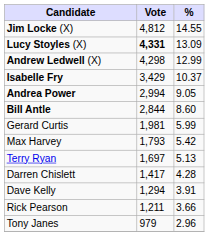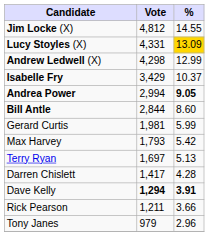(152, 45) bold -> (152, 45) normal
(189, 45) no background -> (189, 45) gold background
(186, 93) normal -> (186, 93) bold
(152, 191) normal -> (152, 191) bold
(186, 191) normal -> (186, 191) bold
